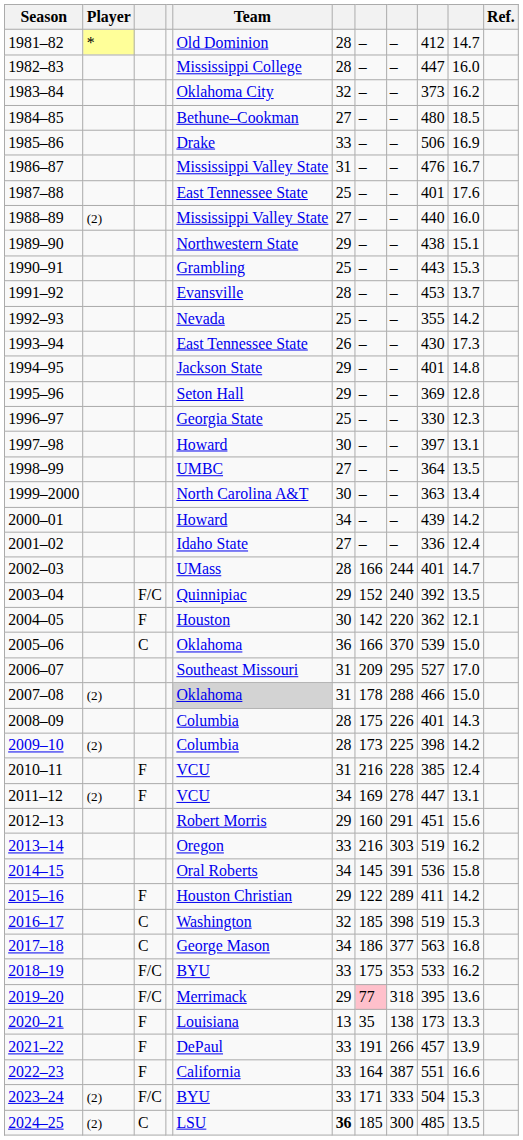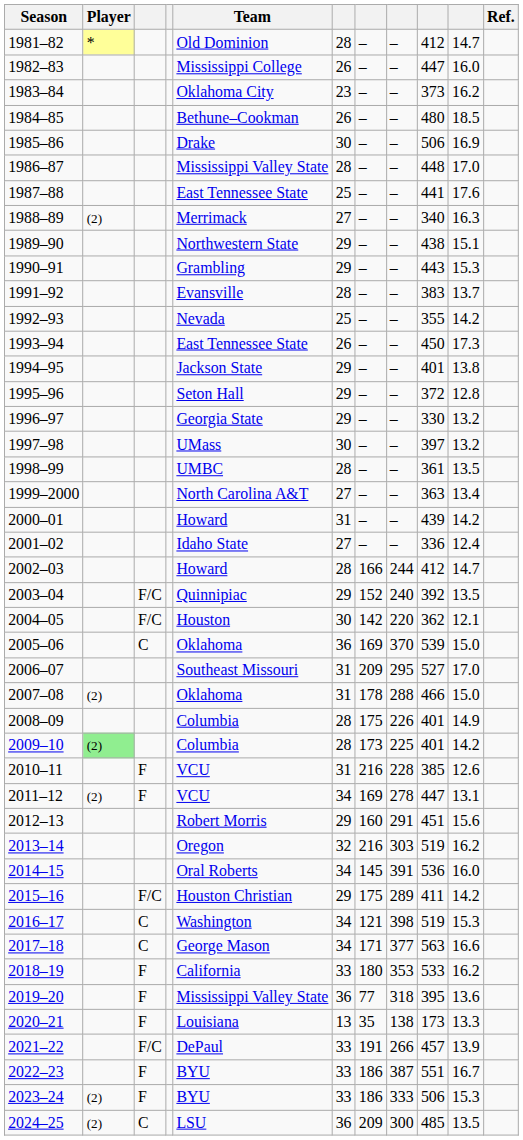(344, 67) 28 -> (344, 67) 26
(344, 92) 32 -> (344, 92) 23
(344, 117) 27 -> (344, 117) 26
(344, 142) 33 -> (344, 142) 30
(344, 167) 31 -> (344, 167) 28
(433, 167) 476 -> (433, 167) 448
(466, 167) 16.7 -> (466, 167) 17.0
(433, 192) 401 -> (433, 192) 441
(252, 218) Mississippi Valley State -> (212, 218) Merrimack
(433, 218) 440 -> (433, 218) 340
(466, 218) 16.0 -> (466, 218) 16.3
(344, 268) 25 -> (344, 268) 29
(433, 293) 453 -> (433, 293) 383
(433, 343) 430 -> (433, 343) 450
(466, 368) 14.8 -> (466, 368) 13.8
(433, 393) 369 -> (433, 393) 372
(344, 419) 25 -> (344, 419) 29
(466, 419) 12.3 -> (466, 419) 13.2
(202, 444) Howard -> (199, 444) UMass
(466, 444) 13.1 -> (466, 444) 13.2
(344, 469) 27 -> (344, 469) 28
(433, 469) 364 -> (433, 469) 361
(344, 494) 30 -> (344, 494) 27
(344, 519) 34 -> (344, 519) 31
(199, 569) UMass -> (202, 569) Howard
(433, 569) 401 -> (433, 569) 412
(142, 619) F -> (150, 619) F/C
(371, 645) 166 -> (371, 645) 169
(209, 695) lightgrey background -> (209, 695) no background
(466, 720) 14.3 -> (466, 720) 14.9
(94, 746) no background -> (94, 746) lightgreen background
(433, 745) 398 -> (433, 745) 401
(466, 770) 12.4 -> (466, 770) 12.6
(344, 846) 33 -> (344, 846) 32
(466, 871) 15.8 -> (466, 871) 16.0
(142, 896) F -> (150, 896) F/C
(371, 896) 122 -> (371, 896) 175
(344, 921) 32 -> (344, 921) 34
(371, 921) 185 -> (371, 921) 121
(371, 946) 186 -> (371, 946) 171
(466, 946) 16.8 -> (466, 946) 16.6
(150, 971) F/C -> (142, 971) F
(193, 971) BYU -> (208, 971) California
(371, 971) 175 -> (371, 971) 180
(150, 996) F/C -> (142, 996) F
(212, 996) Merrimack -> (252, 996) Mississippi Valley State
(344, 996) 29 -> (344, 996) 36
(367, 996) pink background -> (367, 996) no background
(142, 1047) F -> (150, 1047) F/C
(208, 1072) California -> (193, 1072) BYU
(371, 1072) 164 -> (371, 1072) 186
(466, 1072) 16.6 -> (466, 1072) 16.7
(150, 1097) F/C -> (142, 1097) F
(371, 1097) 171 -> (371, 1097) 186
(433, 1097) 504 -> (433, 1097) 506
(344, 1122) bold -> (344, 1122) normal
(371, 1122) 185 -> (371, 1122) 209
